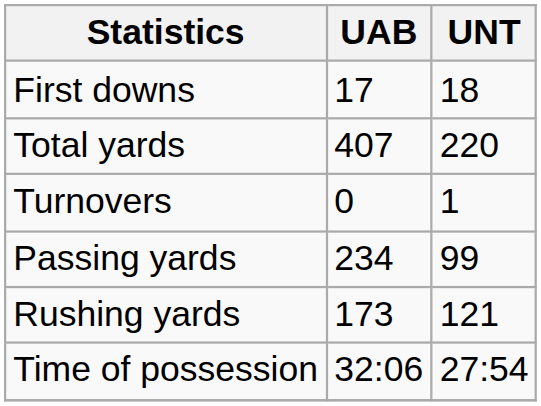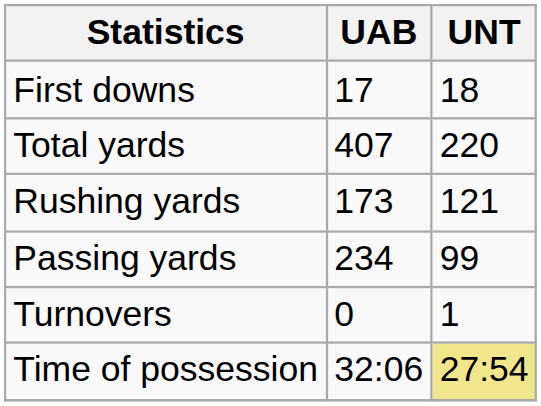rows swapped: (127, 314) <-> (93, 201)
(484, 370) no background -> (484, 370) khaki background
